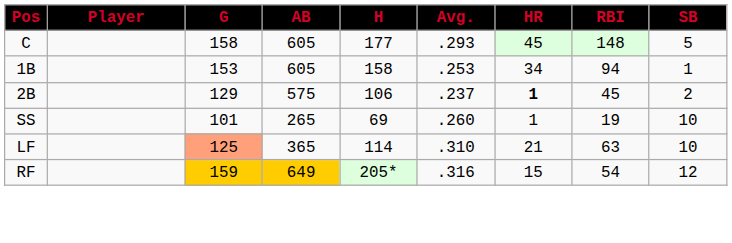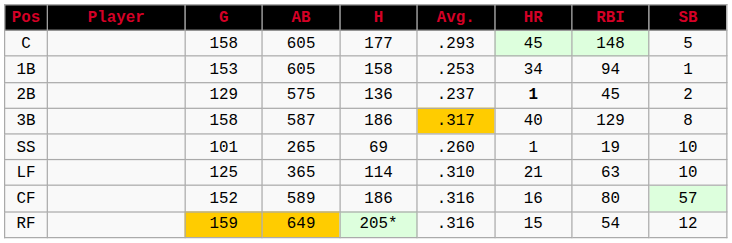(378, 95) 106 -> (378, 95) 136
+ row: (26, 121)
(224, 147) lightsalmon background -> (224, 173) no background
+ row: (26, 198)
